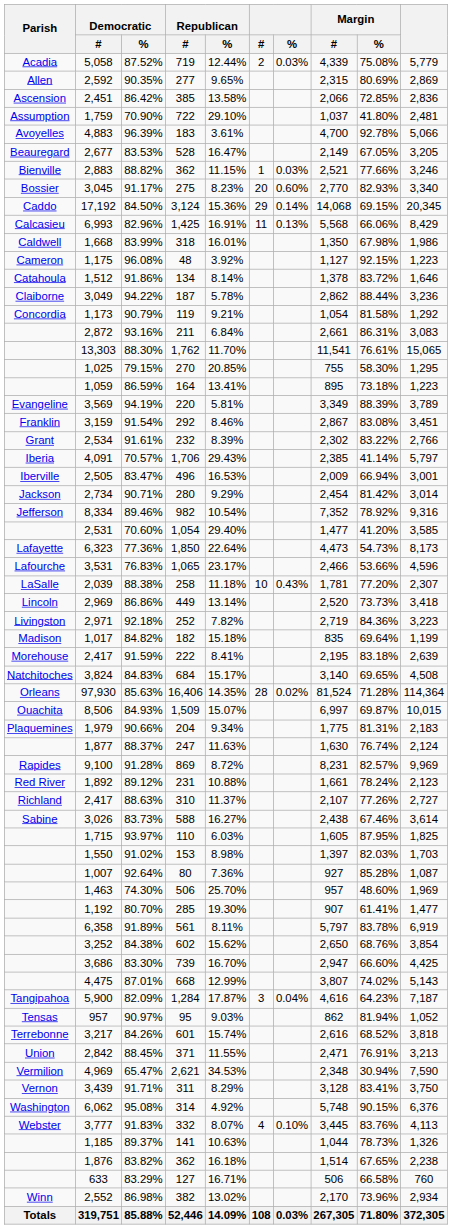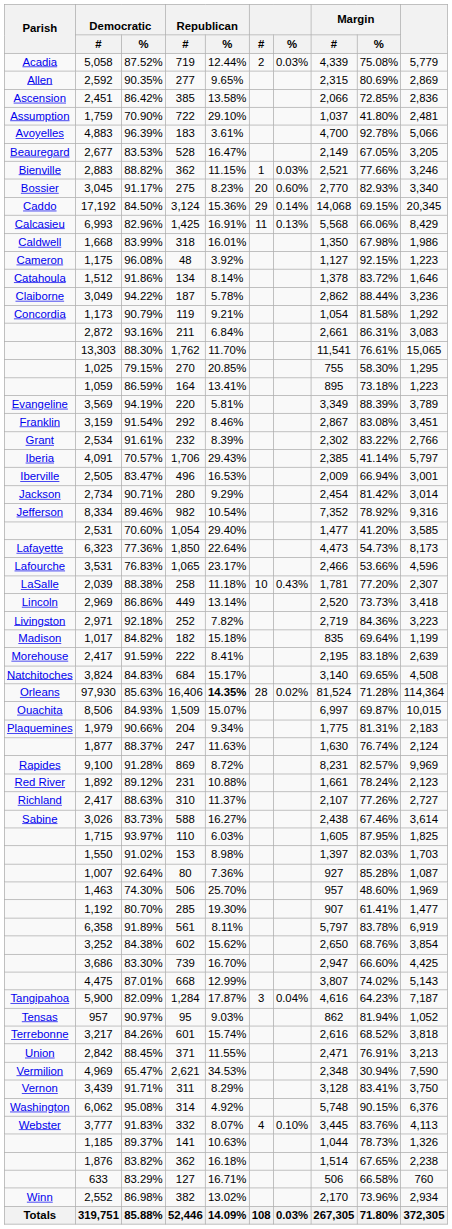(227, 692) normal -> (227, 692) bold
